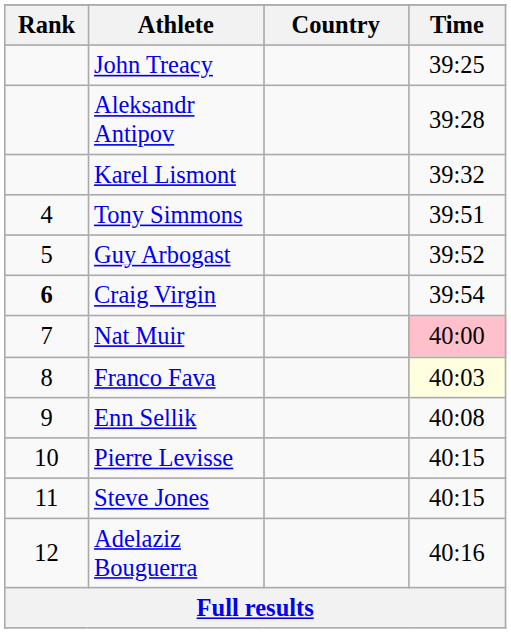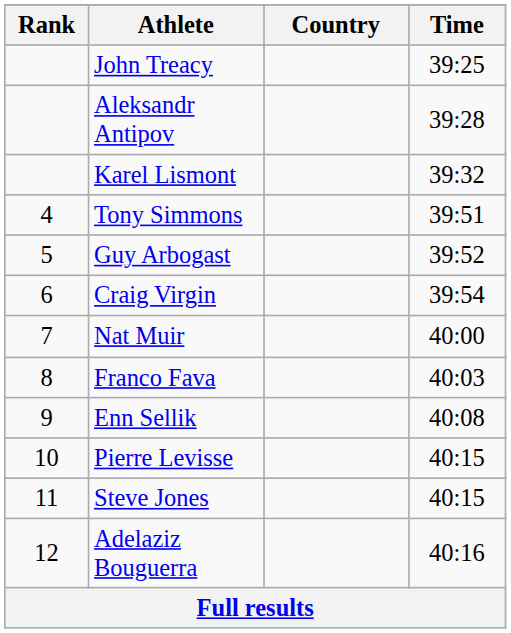(47, 295) bold -> (47, 295) normal
(457, 336) pink background -> (457, 336) no background
(457, 376) lightyellow background -> (457, 376) no background
